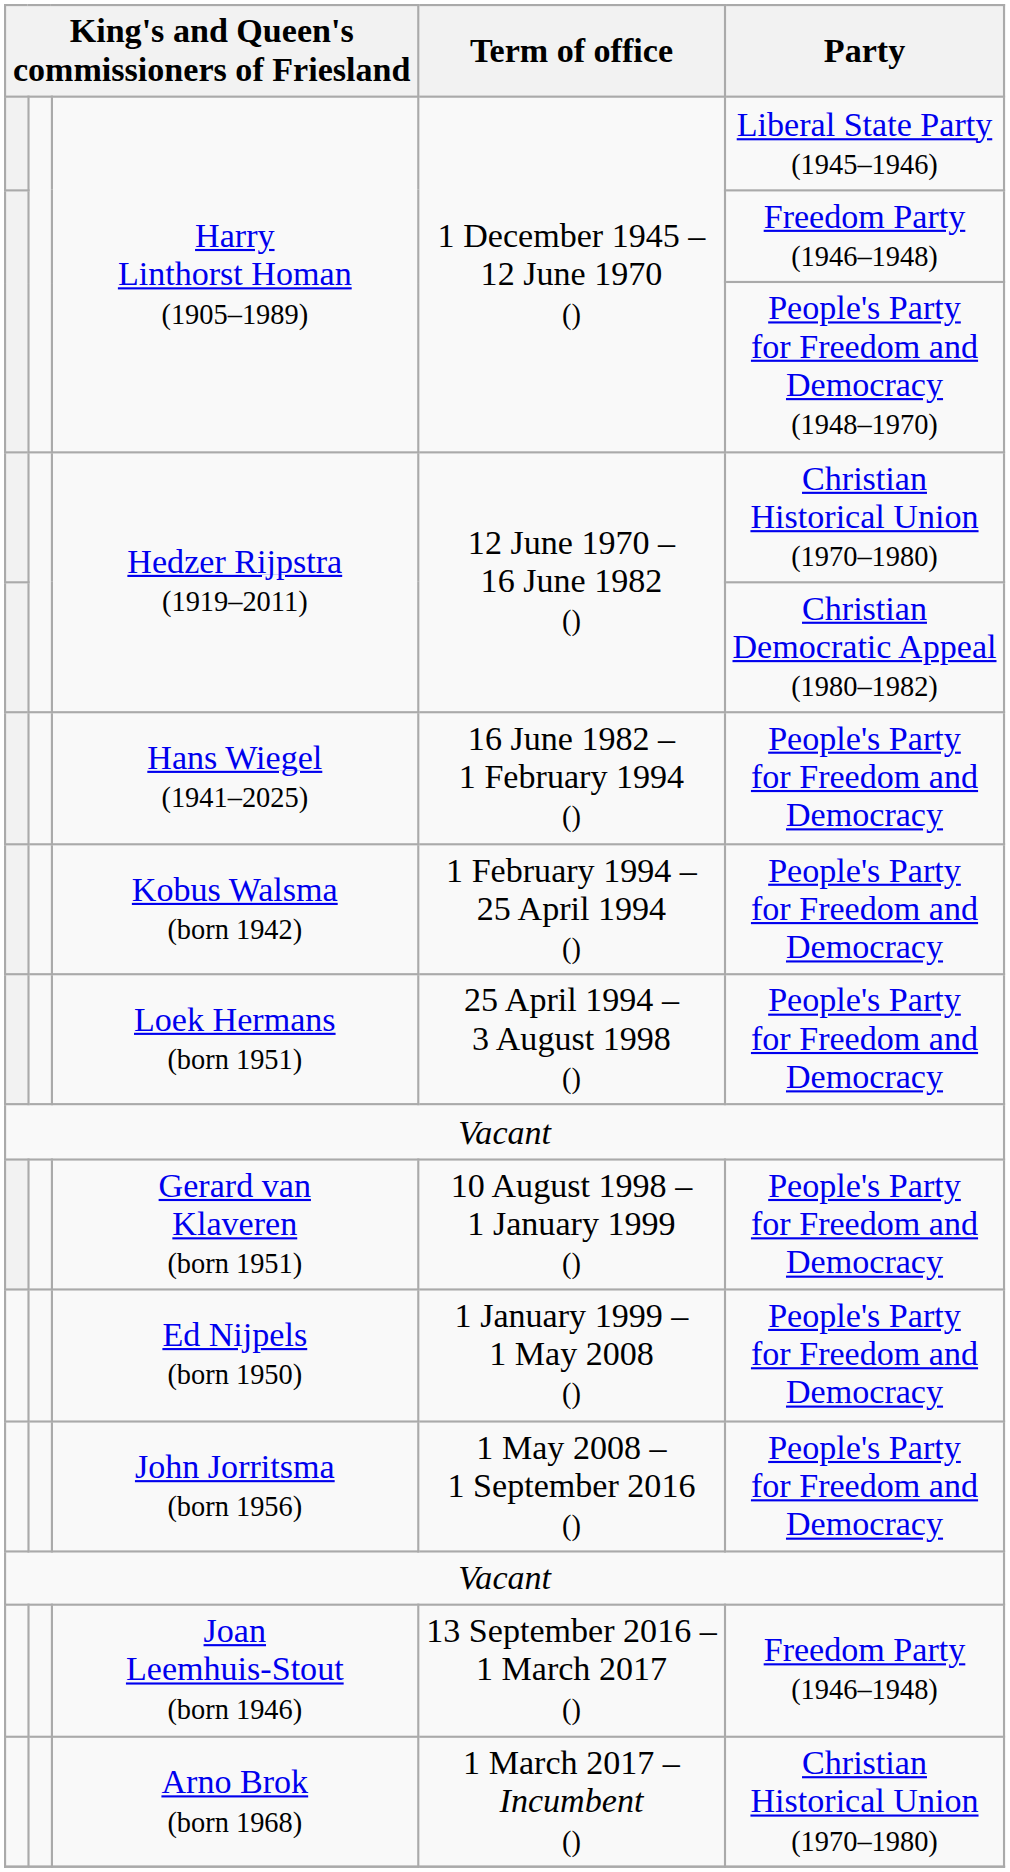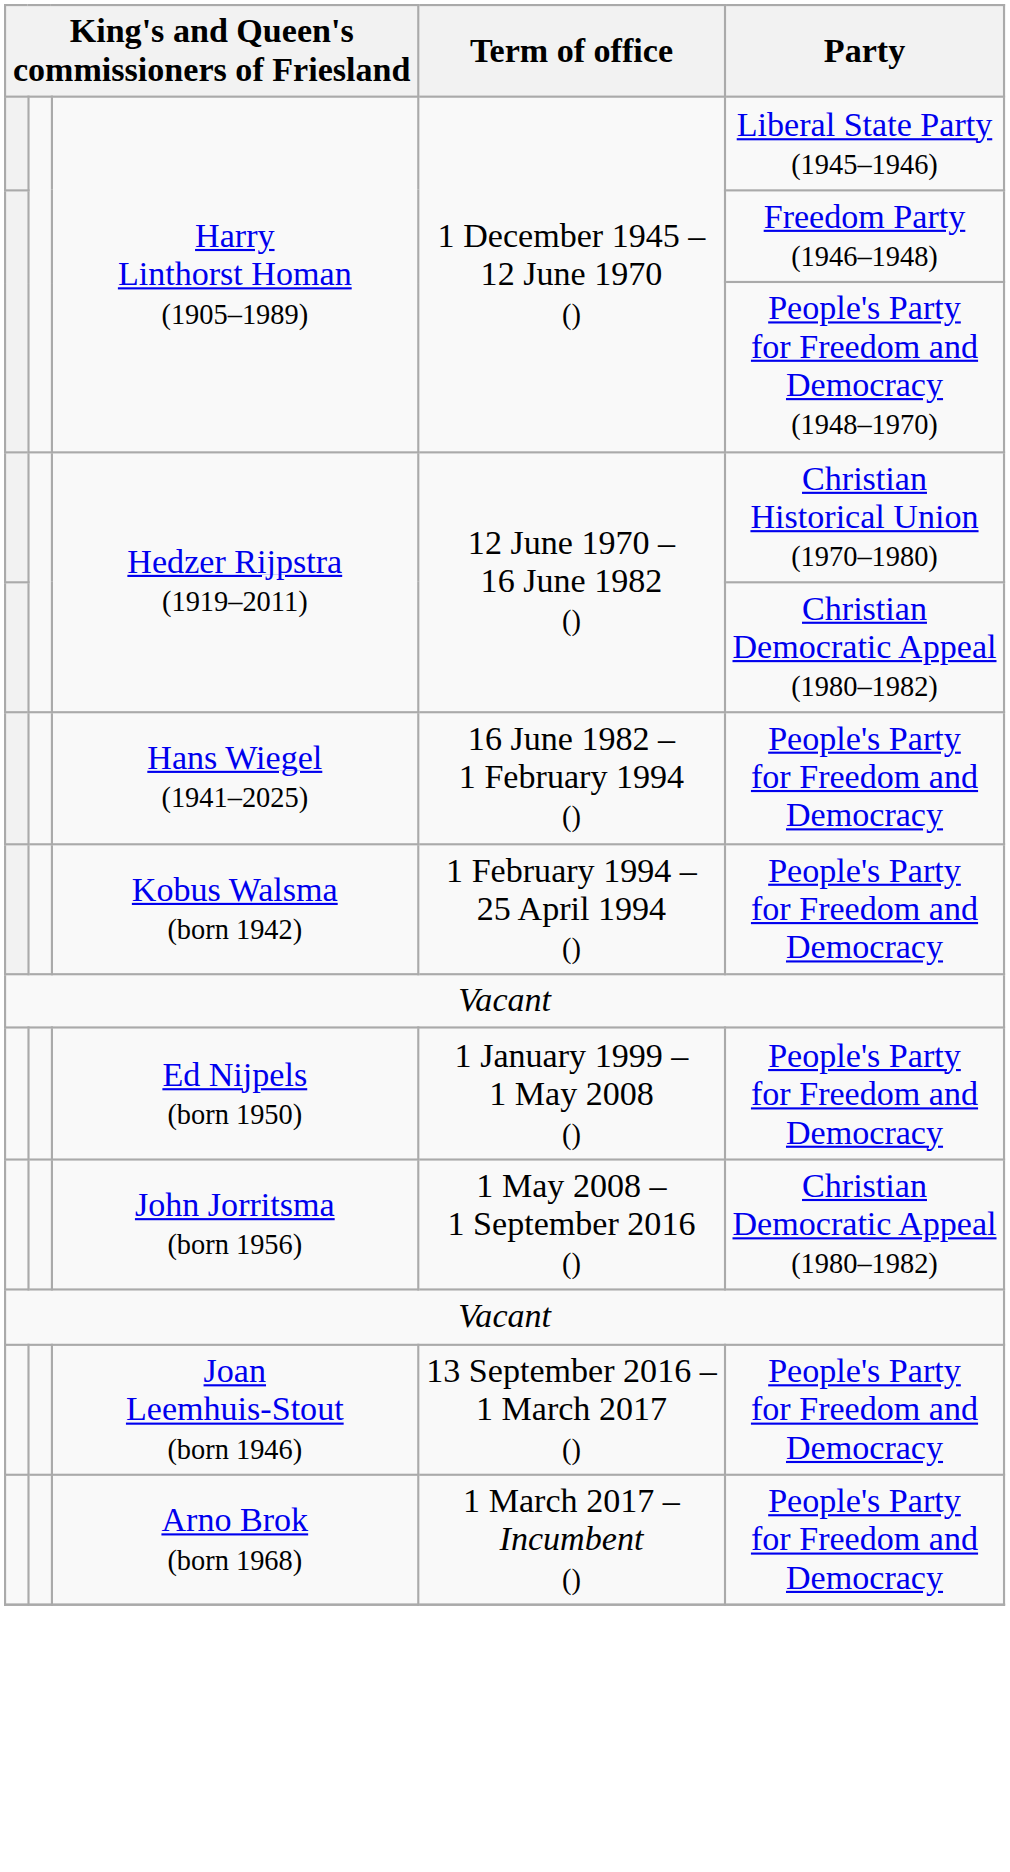- row: (235, 1039)
- row: (235, 1223)
(865, 1485) People's Party for Freedom and Democracy -> (865, 1223) Christian Democratic Appeal (1980–1982)
(864, 1670) Freedom Party (1946–1948) -> (865, 1408) People's Party for Freedom and Democracy
(864, 1800) Christian Historical Union (1970–1980) -> (865, 1539) People's Party for Freedom and Democracy
